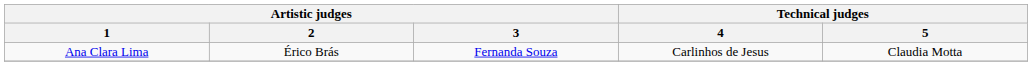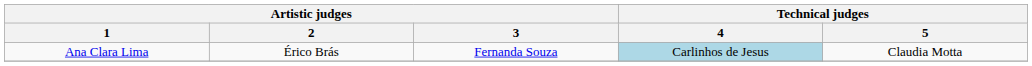(721, 51) no background -> (721, 51) lightblue background
